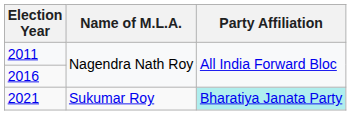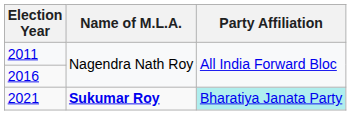(112, 98) normal -> (114, 98) bold
